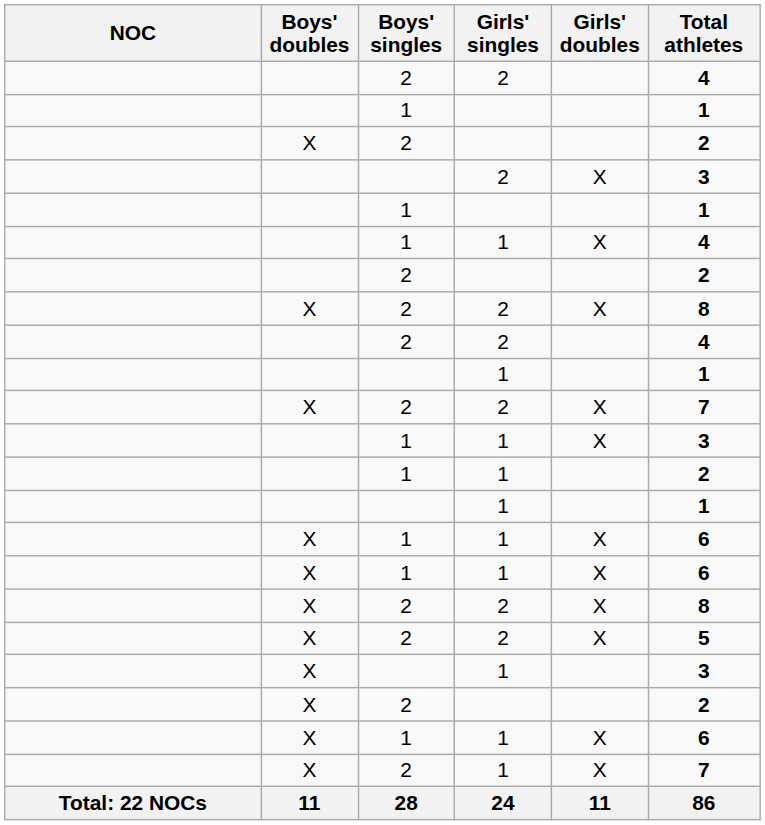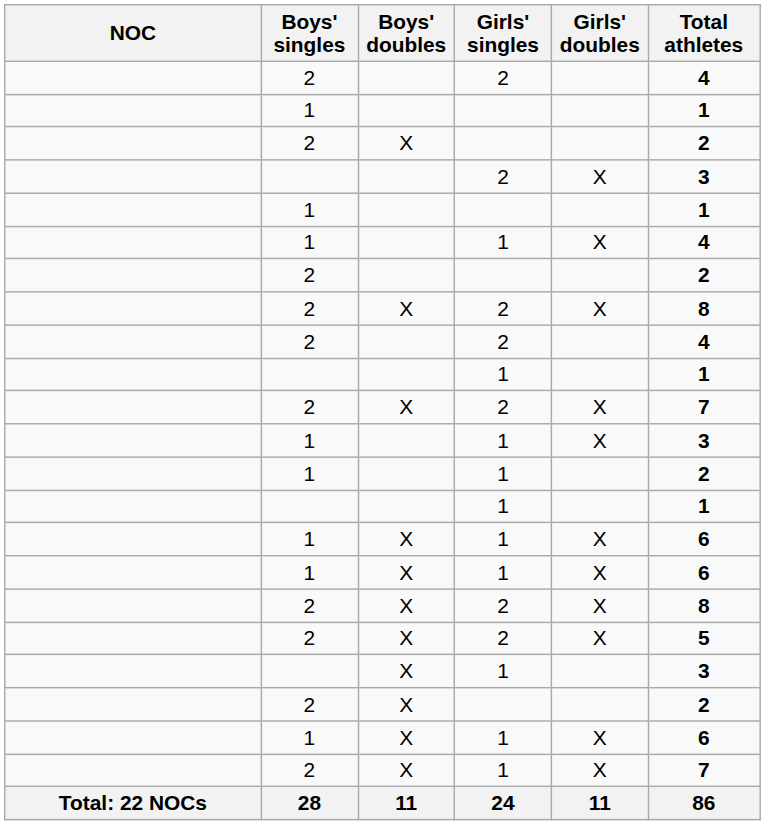columns swapped: (406, 33) <-> (309, 33)
